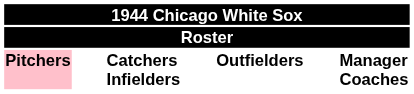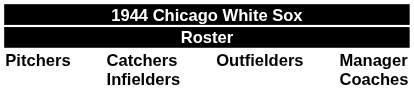(38, 60) pink background -> (38, 60) no background
